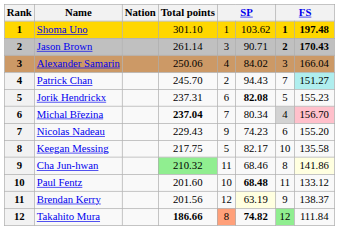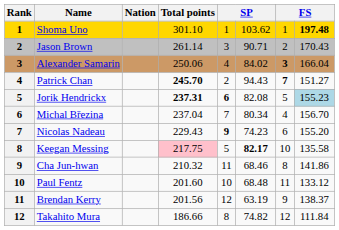(285, 30) bold -> (285, 30) normal
(285, 47) bold -> (285, 47) normal
(314, 47) bold -> (314, 47) normal
(285, 64) normal -> (285, 64) bold
(188, 81) normal -> (188, 81) bold
(285, 81) normal -> (285, 81) bold
(314, 81) paleturquoise background -> (314, 81) no background
(188, 98) normal -> (188, 98) bold
(226, 98) normal -> (226, 98) bold
(256, 98) bold -> (256, 98) normal
(314, 98) no background -> (314, 98) lightblue background
(188, 115) bold -> (188, 115) normal
(285, 115) lightgrey background -> (285, 115) no background
(314, 115) pink background -> (314, 115) no background
(226, 132) normal -> (226, 132) bold
(188, 149) no background -> (188, 149) pink background
(256, 149) normal -> (256, 149) bold
(188, 166) lightgreen background -> (188, 166) no background
(314, 166) lightyellow background -> (314, 166) no background
(256, 183) bold -> (256, 183) normal
(256, 200) lightyellow background -> (256, 200) no background
(188, 217) bold -> (188, 217) normal
(226, 217) lightsalmon background -> (226, 217) no background
(256, 217) bold -> (256, 217) normal
(285, 217) lightgreen background -> (285, 217) no background
